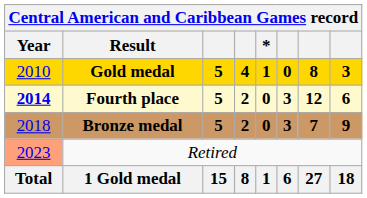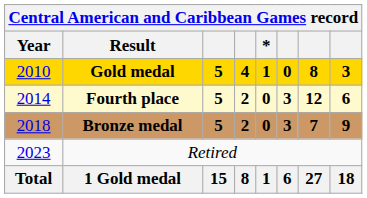(34, 98) bold -> (34, 98) normal
(34, 152) lightsalmon background -> (34, 152) no background
